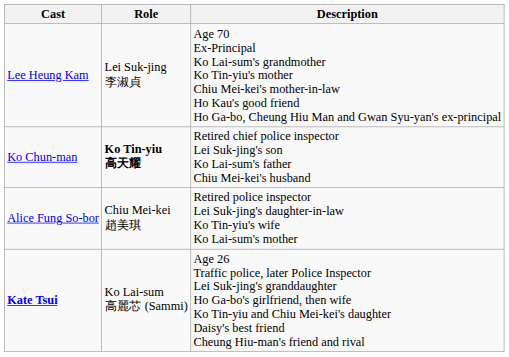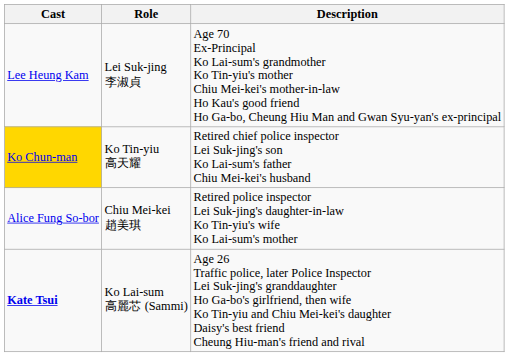(42, 157) no background -> (42, 157) gold background
(133, 156) bold -> (132, 156) normal
